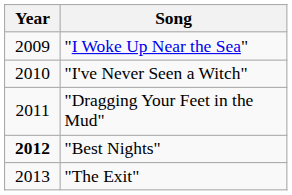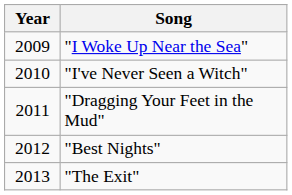(33, 148) bold -> (33, 148) normal
